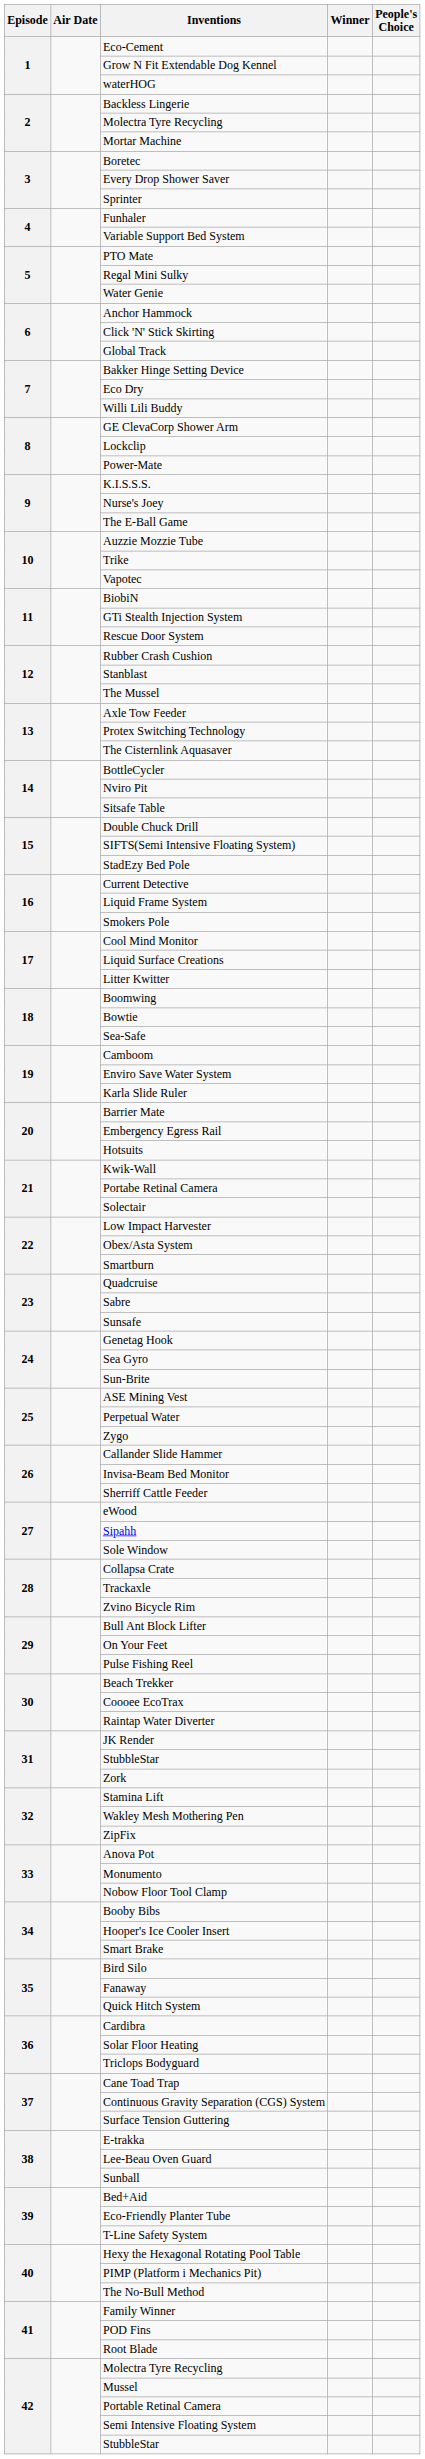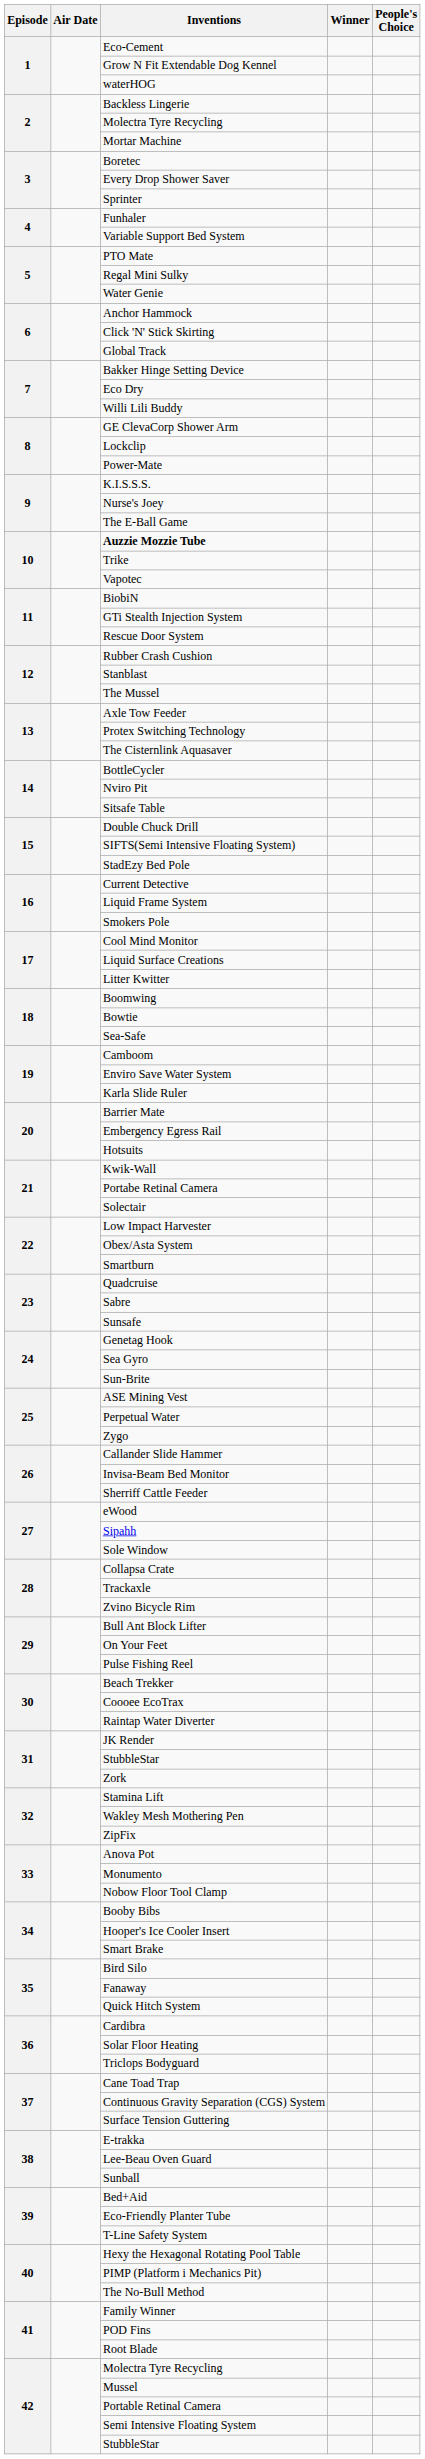(153, 541) normal -> (154, 541) bold
